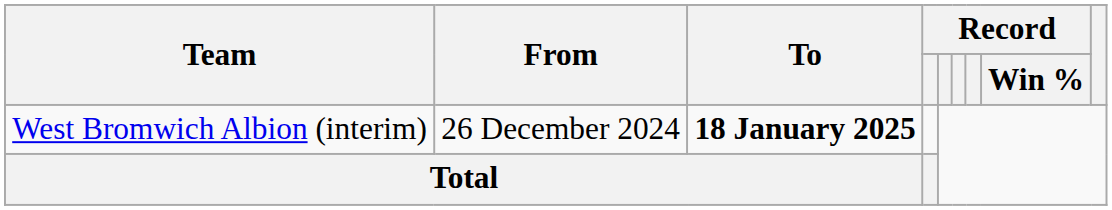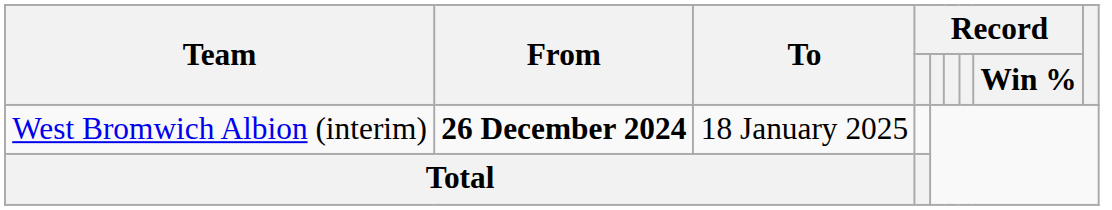(561, 128) normal -> (564, 128) bold
(805, 128) bold -> (804, 128) normal
